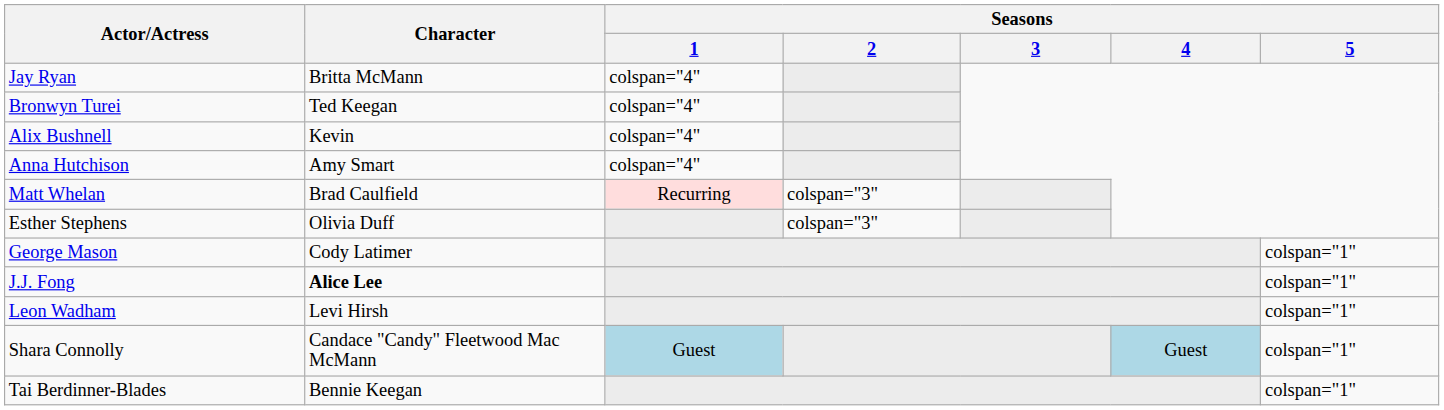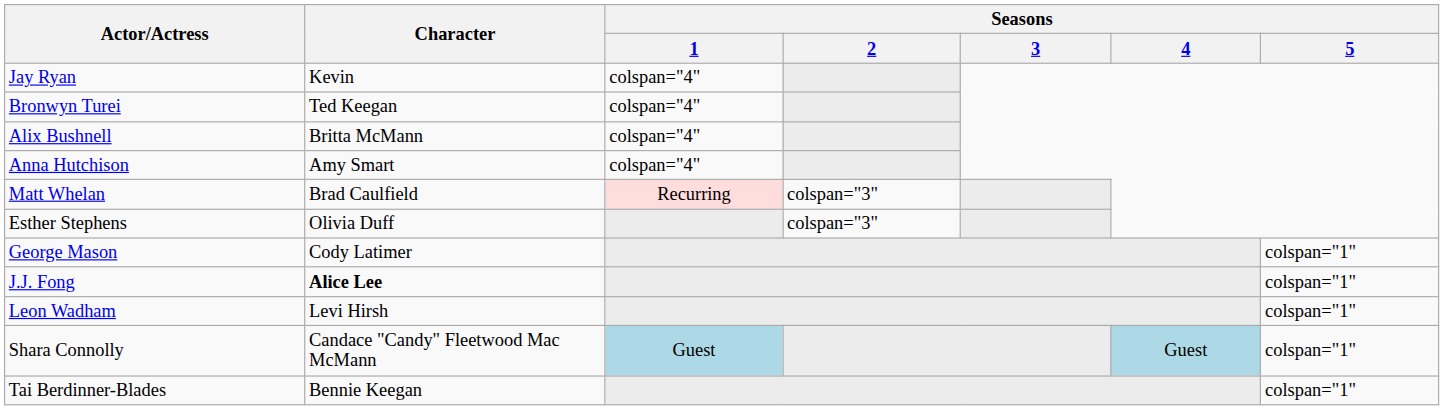(366, 77) Britta McMann -> (332, 77) Kevin
(332, 135) Kevin -> (366, 135) Britta McMann
